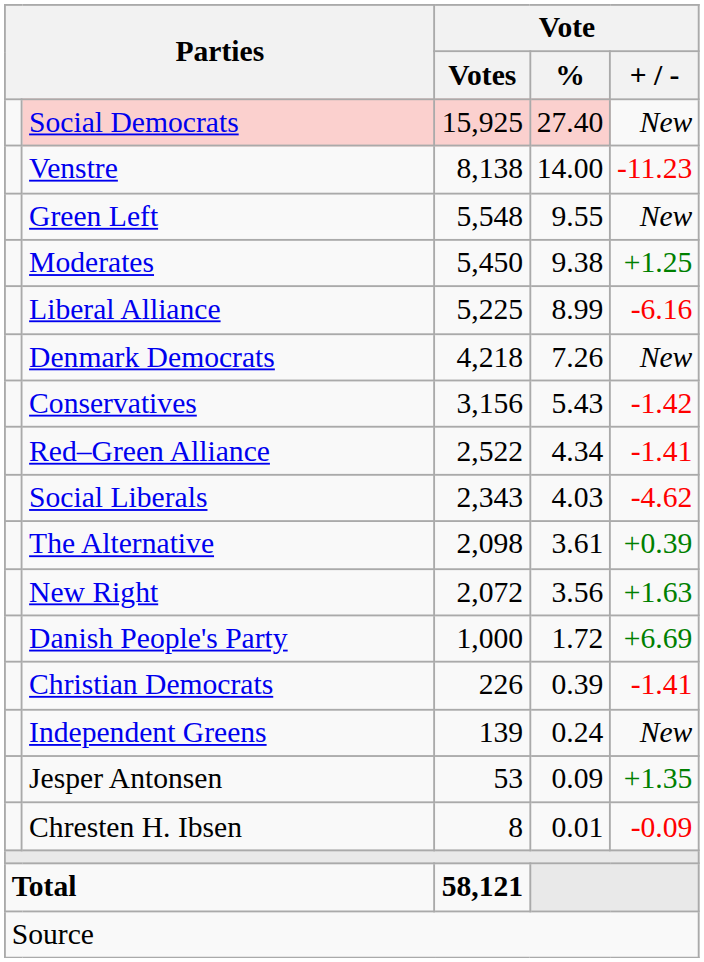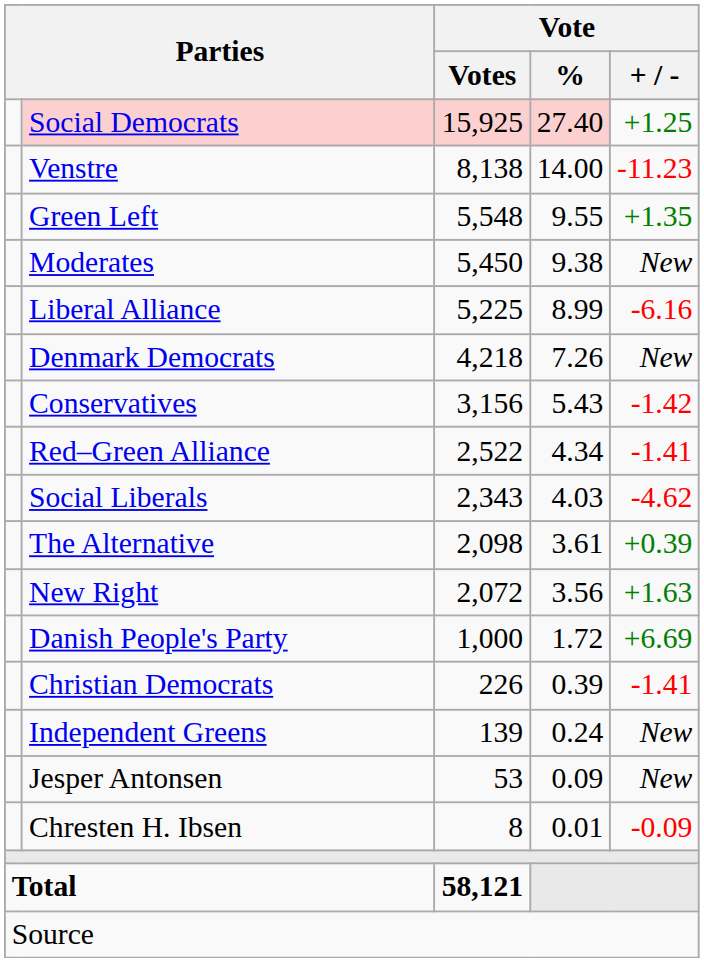(666, 121) New -> (658, 121) +1.25
(666, 215) New -> (658, 215) +1.35
(658, 262) +1.25 -> (666, 262) New
(658, 779) +1.35 -> (666, 779) New
